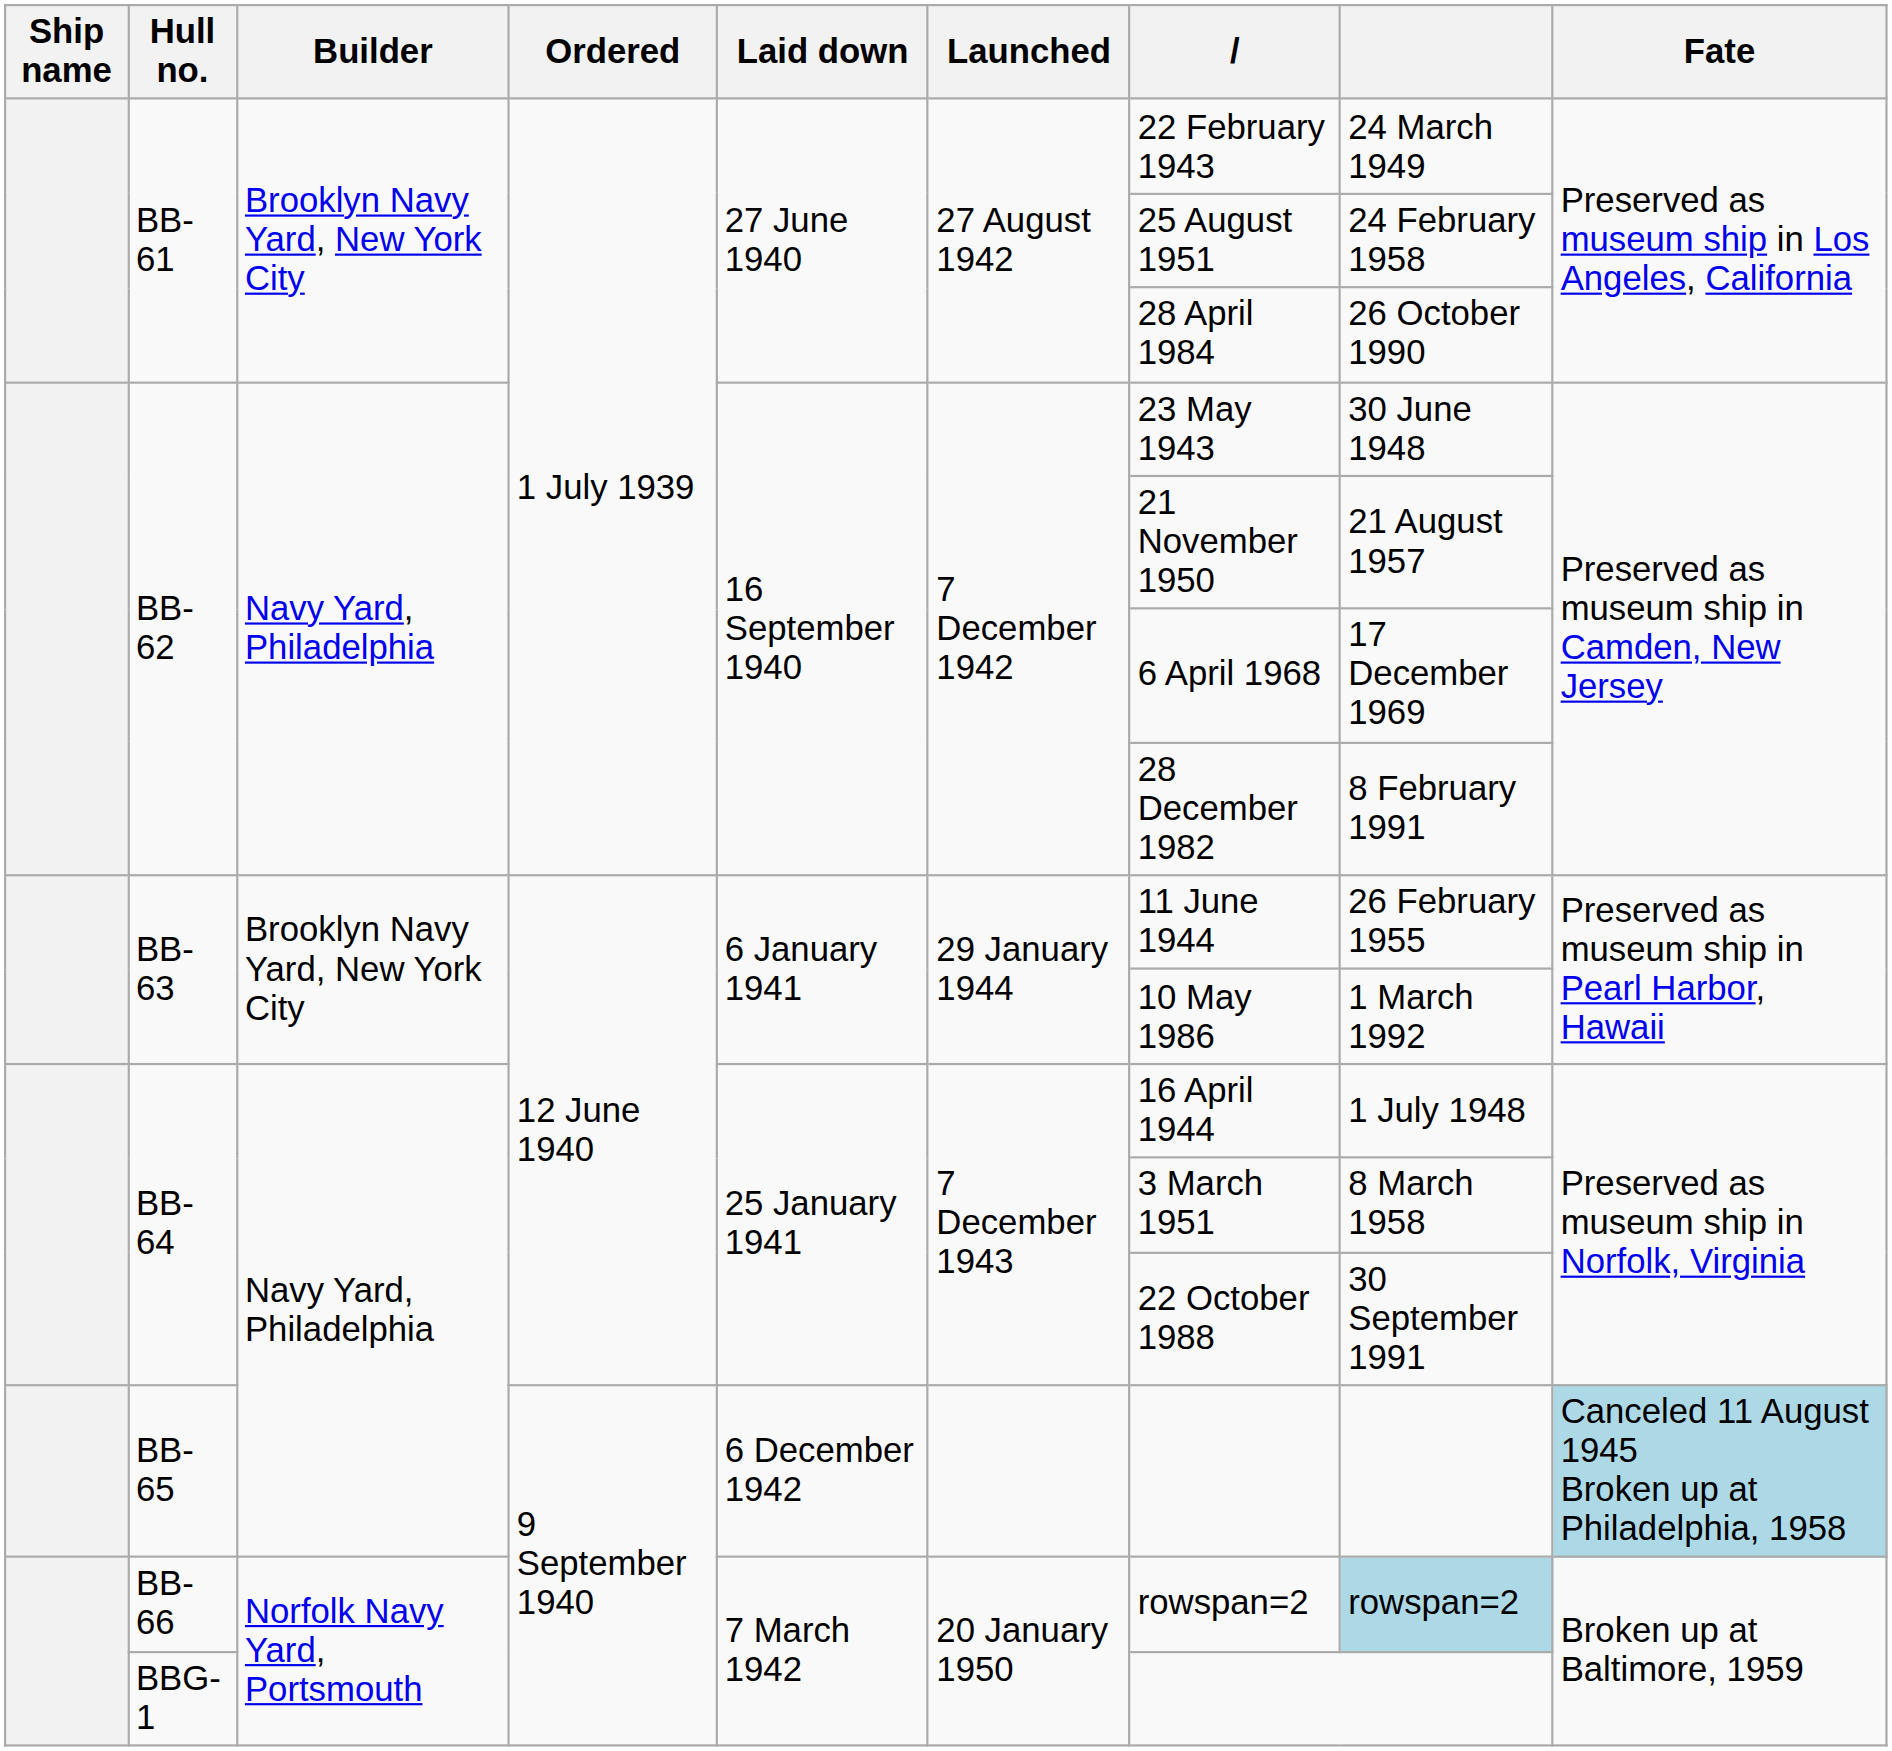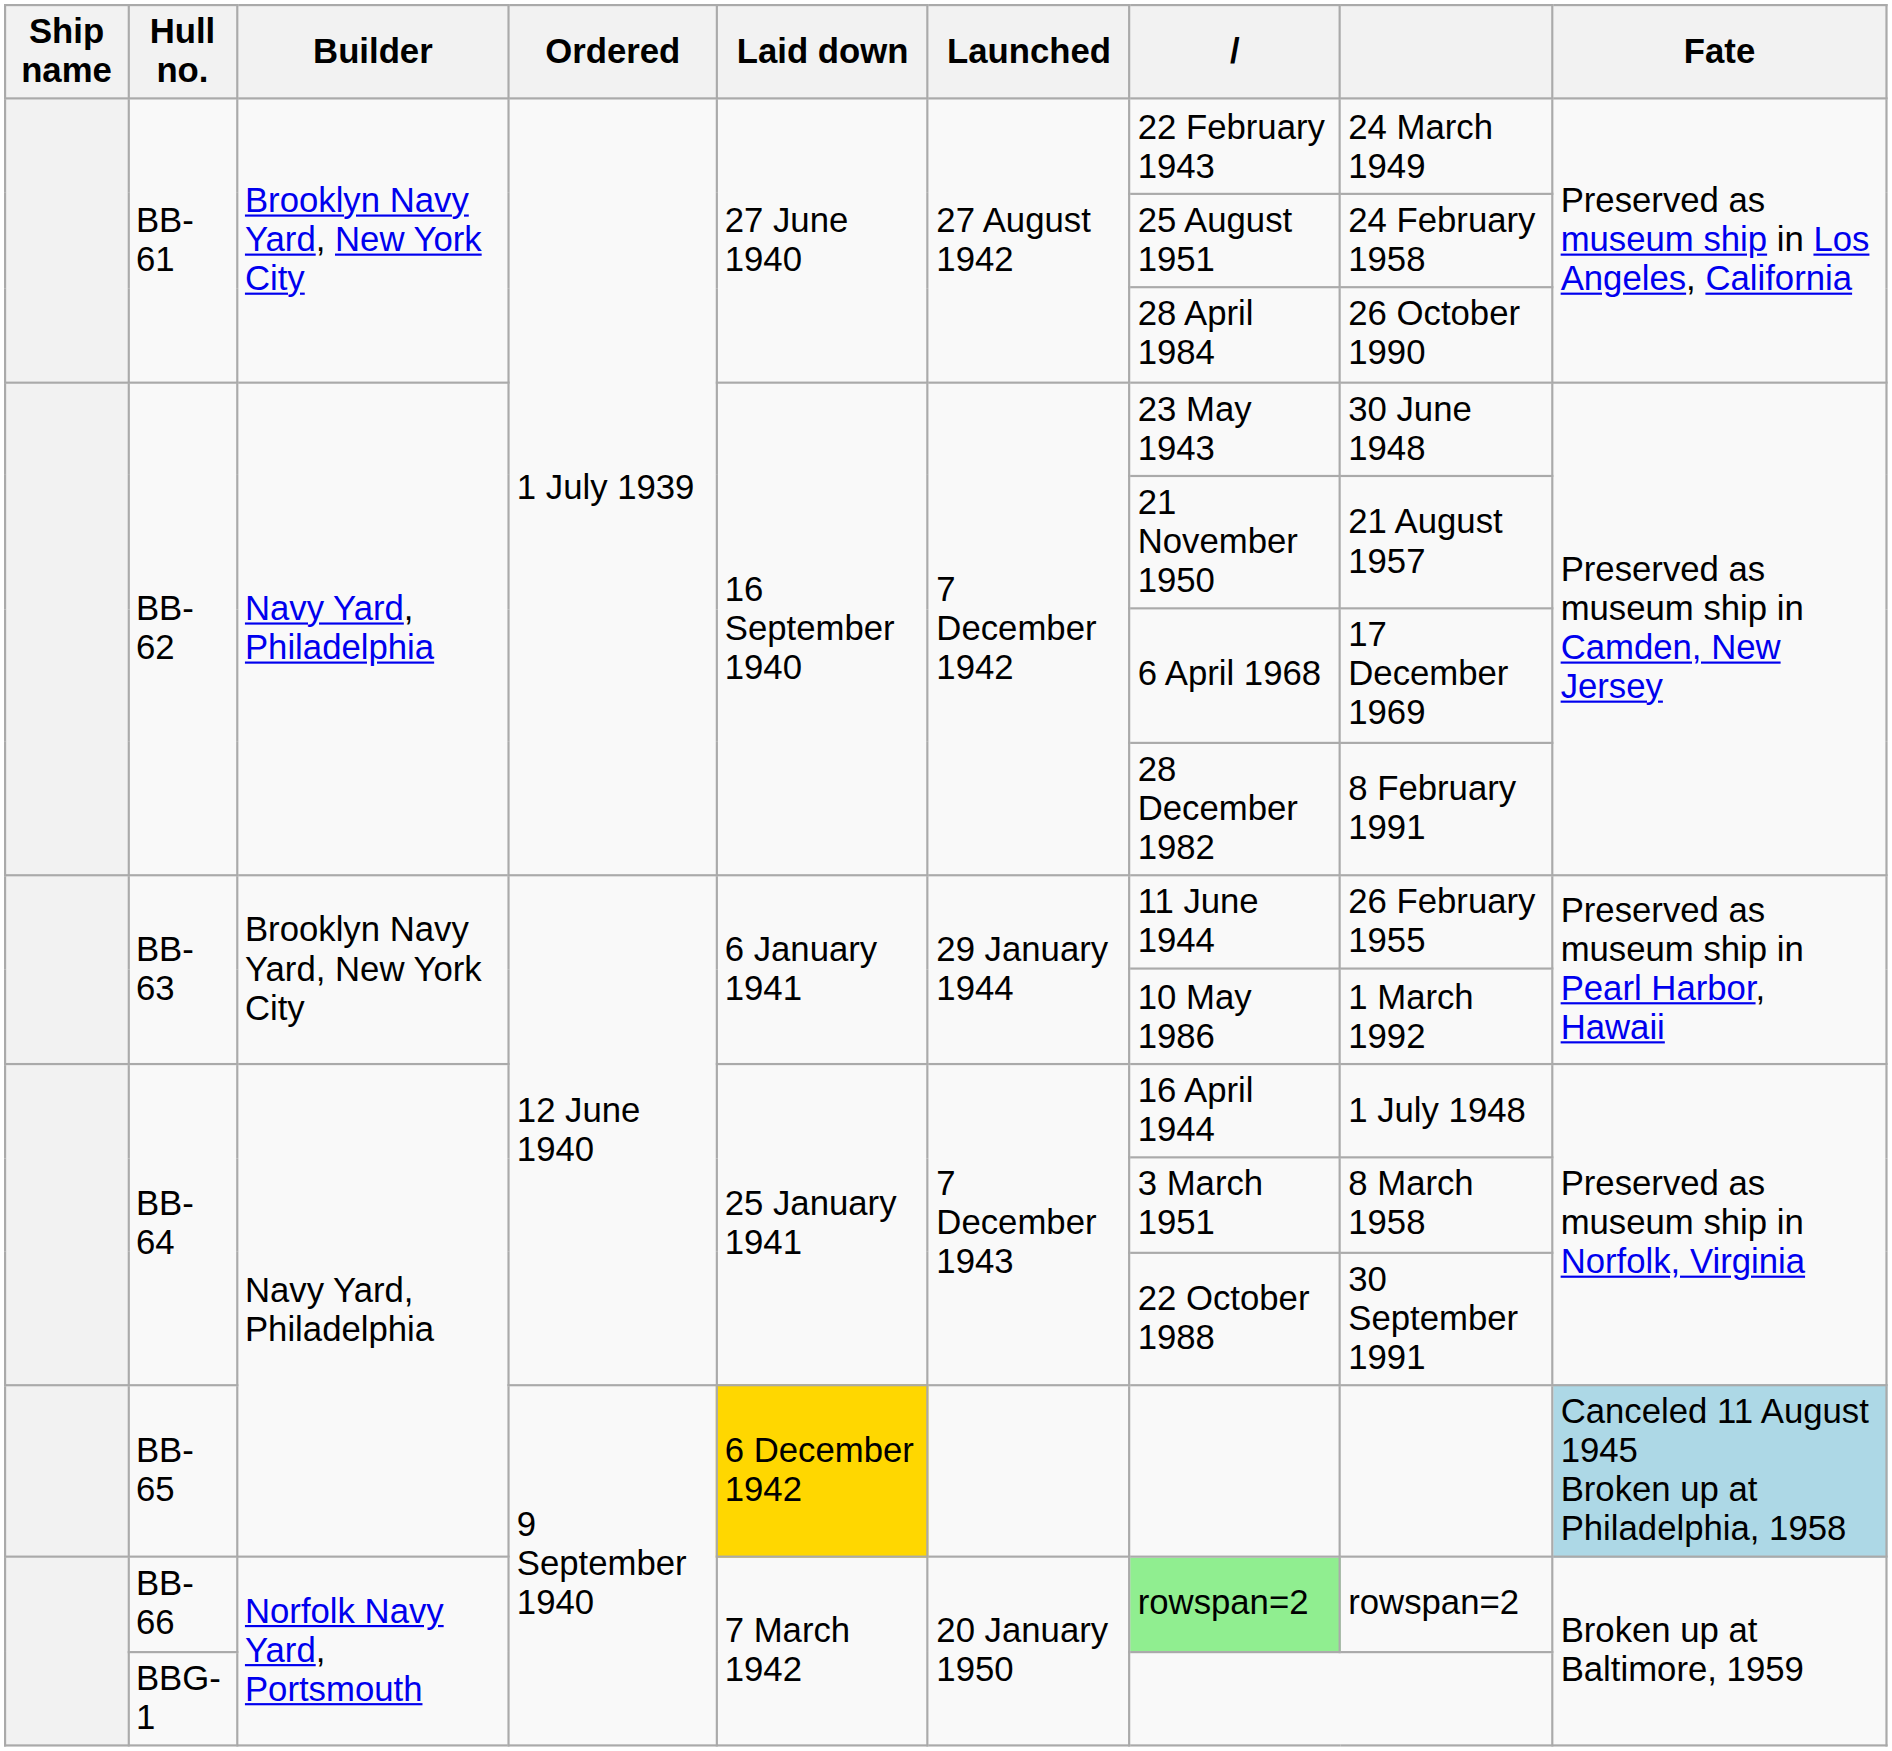(819, 1470) no background -> (819, 1470) gold background
(1223, 1603) no background -> (1223, 1603) lightgreen background
(1434, 1603) lightblue background -> (1434, 1603) no background
